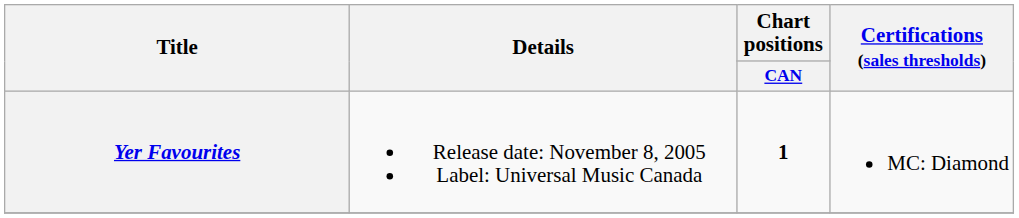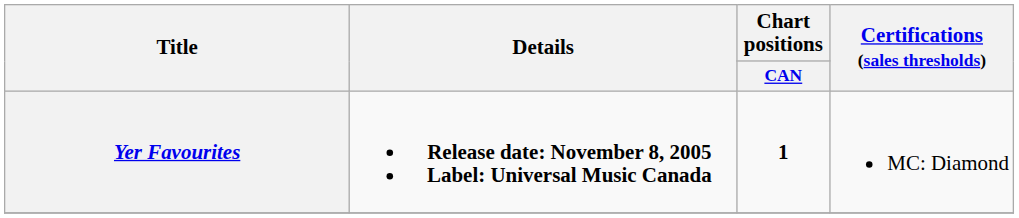(543, 164) normal -> (543, 164) bold
